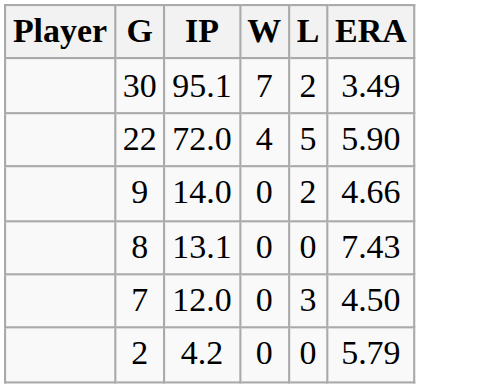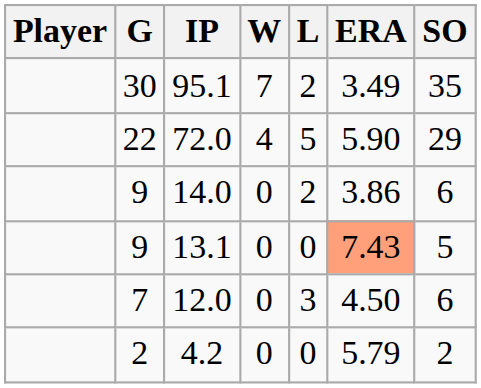+ column: (445, 31)
(371, 192) 4.66 -> (371, 192) 3.86
(140, 246) 8 -> (140, 246) 9
(371, 246) no background -> (371, 246) lightsalmon background
